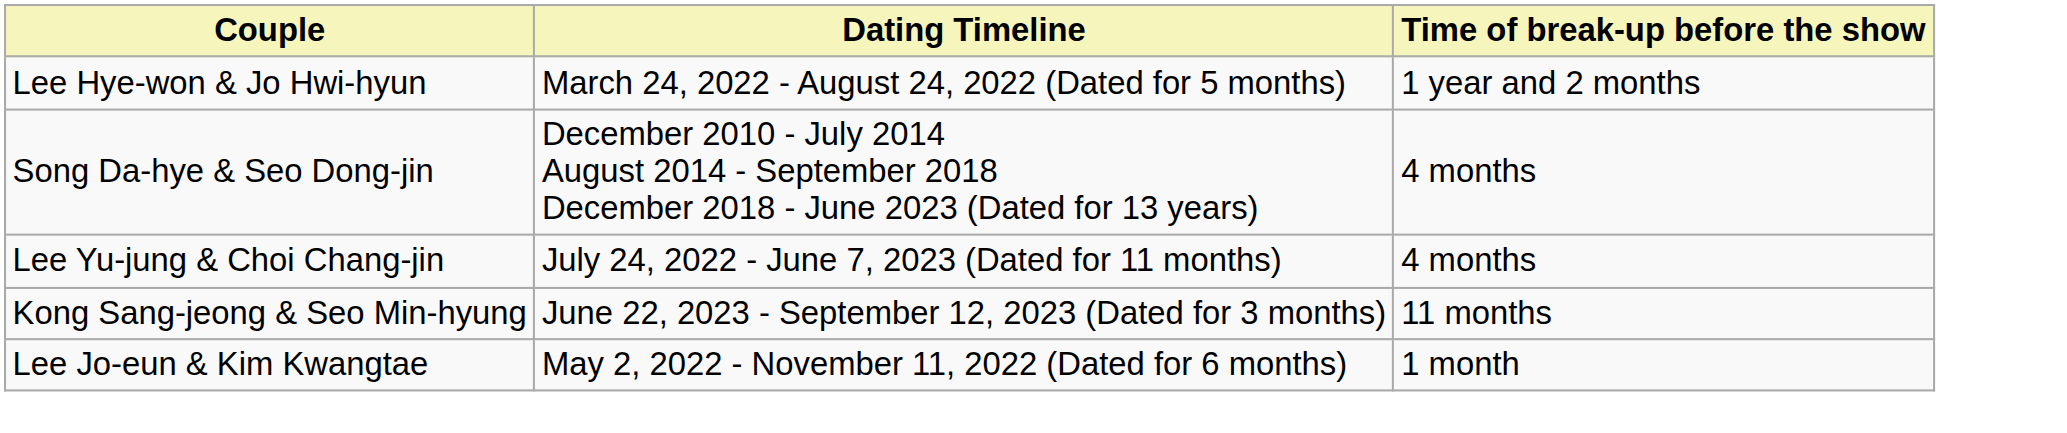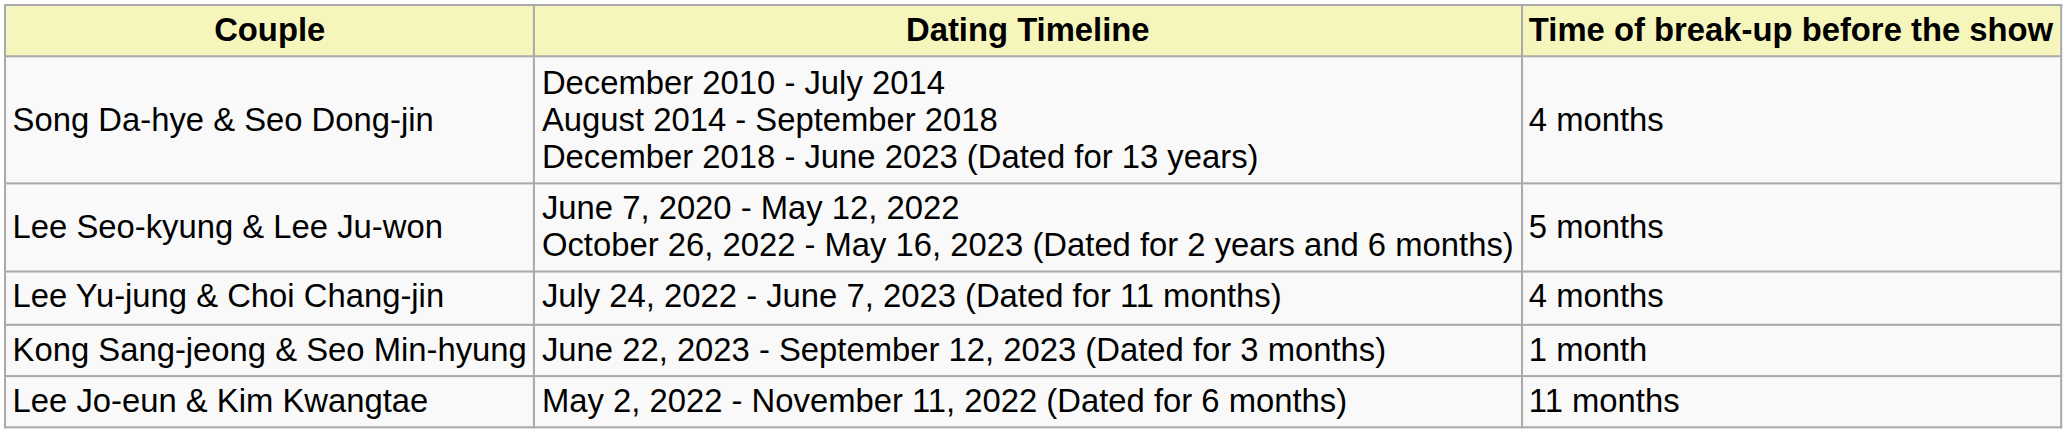- row: (220, 82)
+ row: (228, 226)
(1477, 312) 11 months -> (1588, 349) 1 month
(1461, 364) 1 month -> (1604, 401) 11 months
